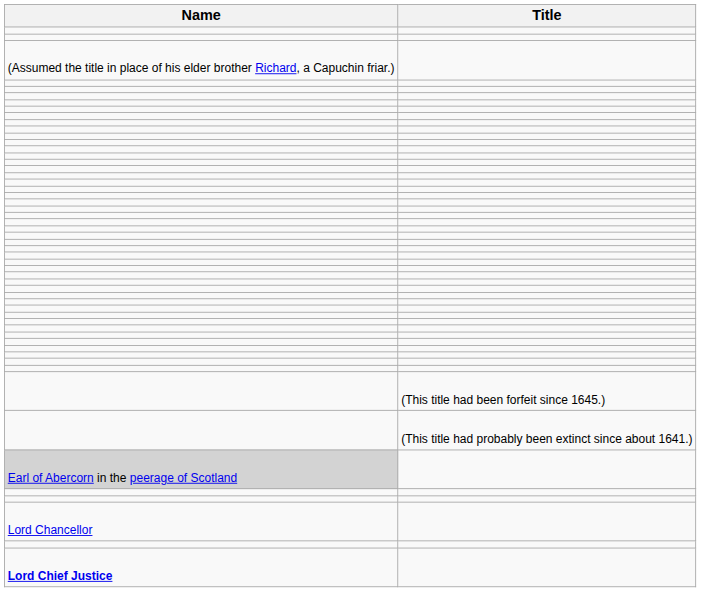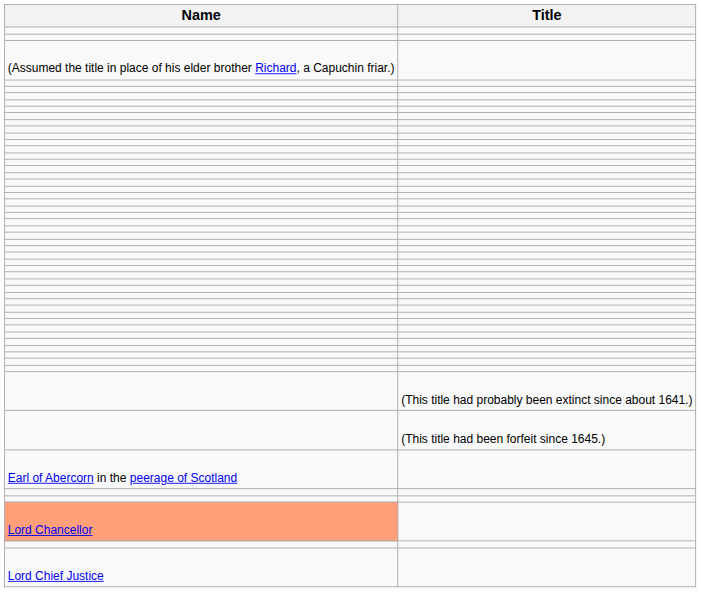(503, 400) (This title had been forfeit since 1645.) -> (547, 400) (This title had probably been extinct since about 1641.)
(547, 439) (This title had probably been extinct since about 1641.) -> (503, 439) (This title had been forfeit since 1645.)
(122, 478) lightgrey background -> (122, 478) no background
(50, 530) no background -> (50, 530) lightsalmon background
(60, 575) bold -> (56, 576) normal
